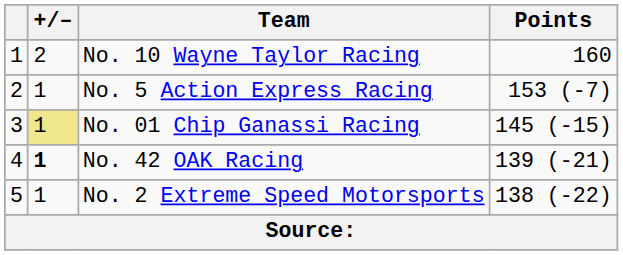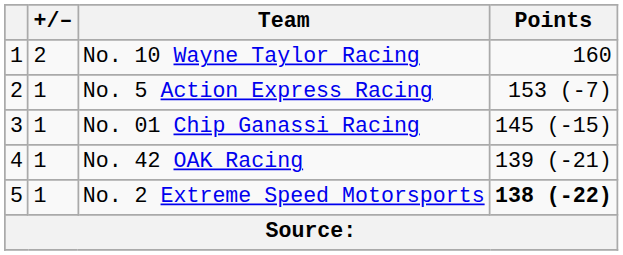(40, 127) khaki background -> (40, 127) no background
(40, 162) bold -> (40, 162) normal
(553, 197) normal -> (553, 197) bold
